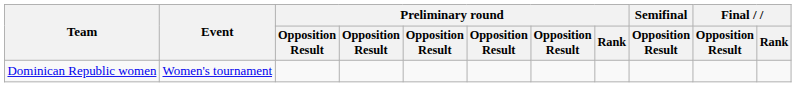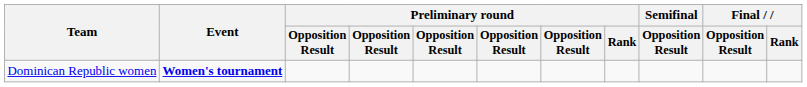(217, 71) normal -> (222, 71) bold
